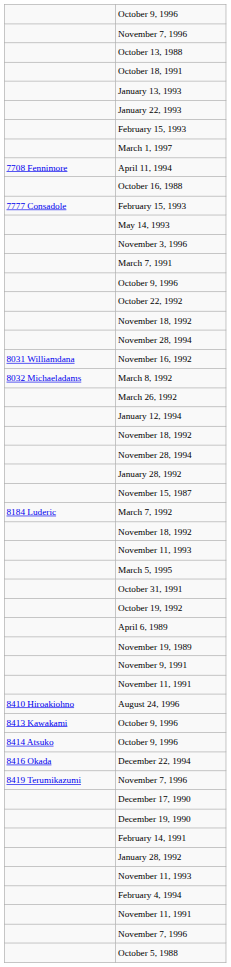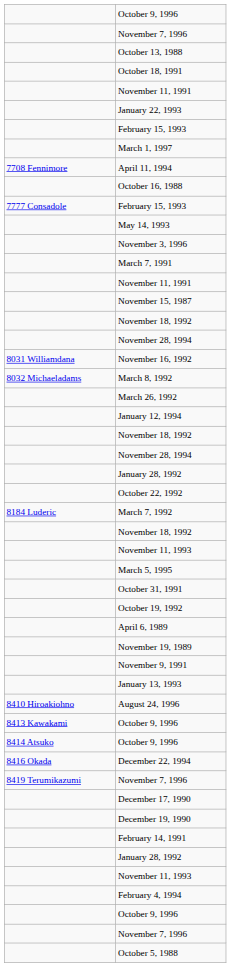(150, 91) January 13, 1993 -> (155, 91) November 11, 1991
(148, 282) October 9, 1996 -> (155, 282) November 11, 1991
(150, 301) October 22, 1992 -> (155, 301) November 15, 1987
(155, 493) November 15, 1987 -> (150, 493) October 22, 1992
(155, 684) November 11, 1991 -> (150, 684) January 13, 1993
(155, 914) November 11, 1991 -> (148, 914) October 9, 1996
